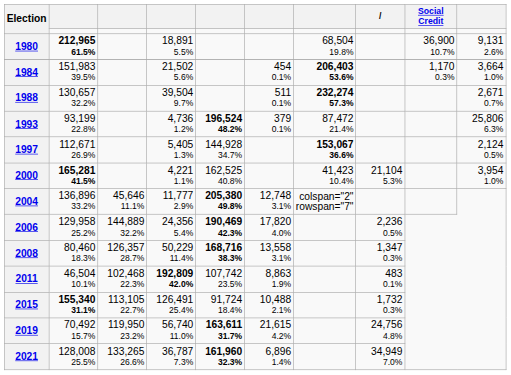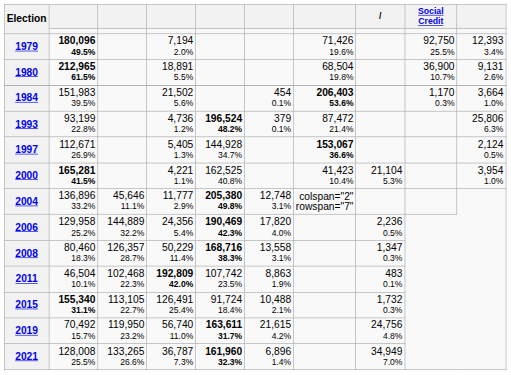+ row: (27, 46)
- row: (27, 98)
